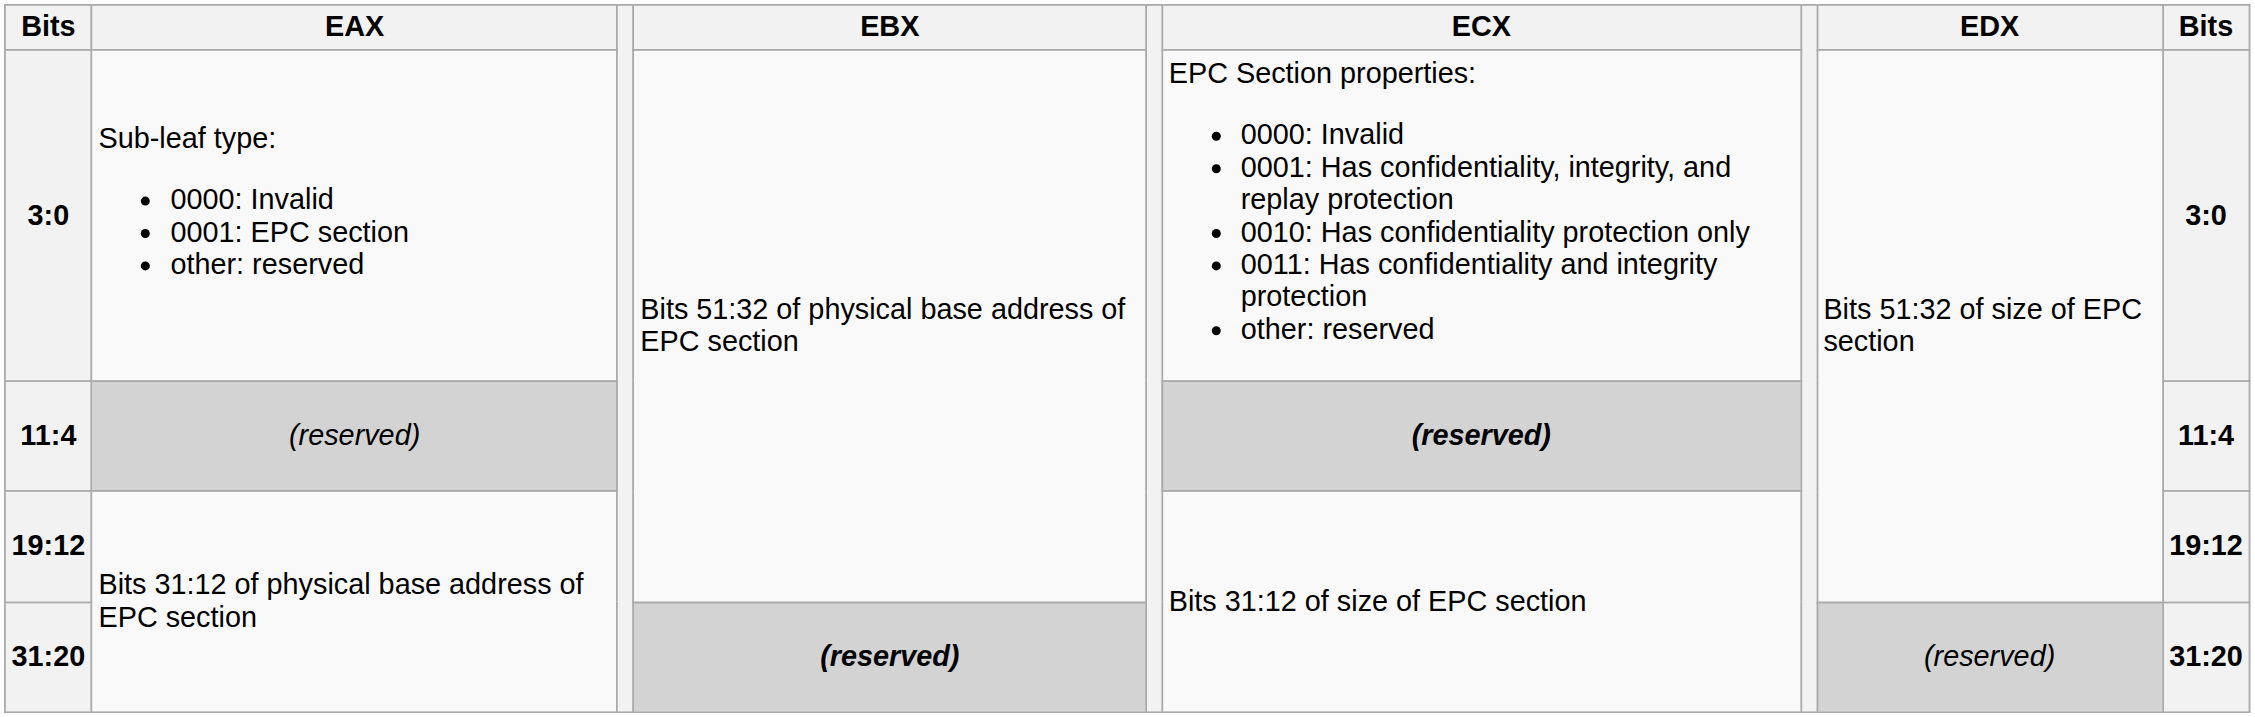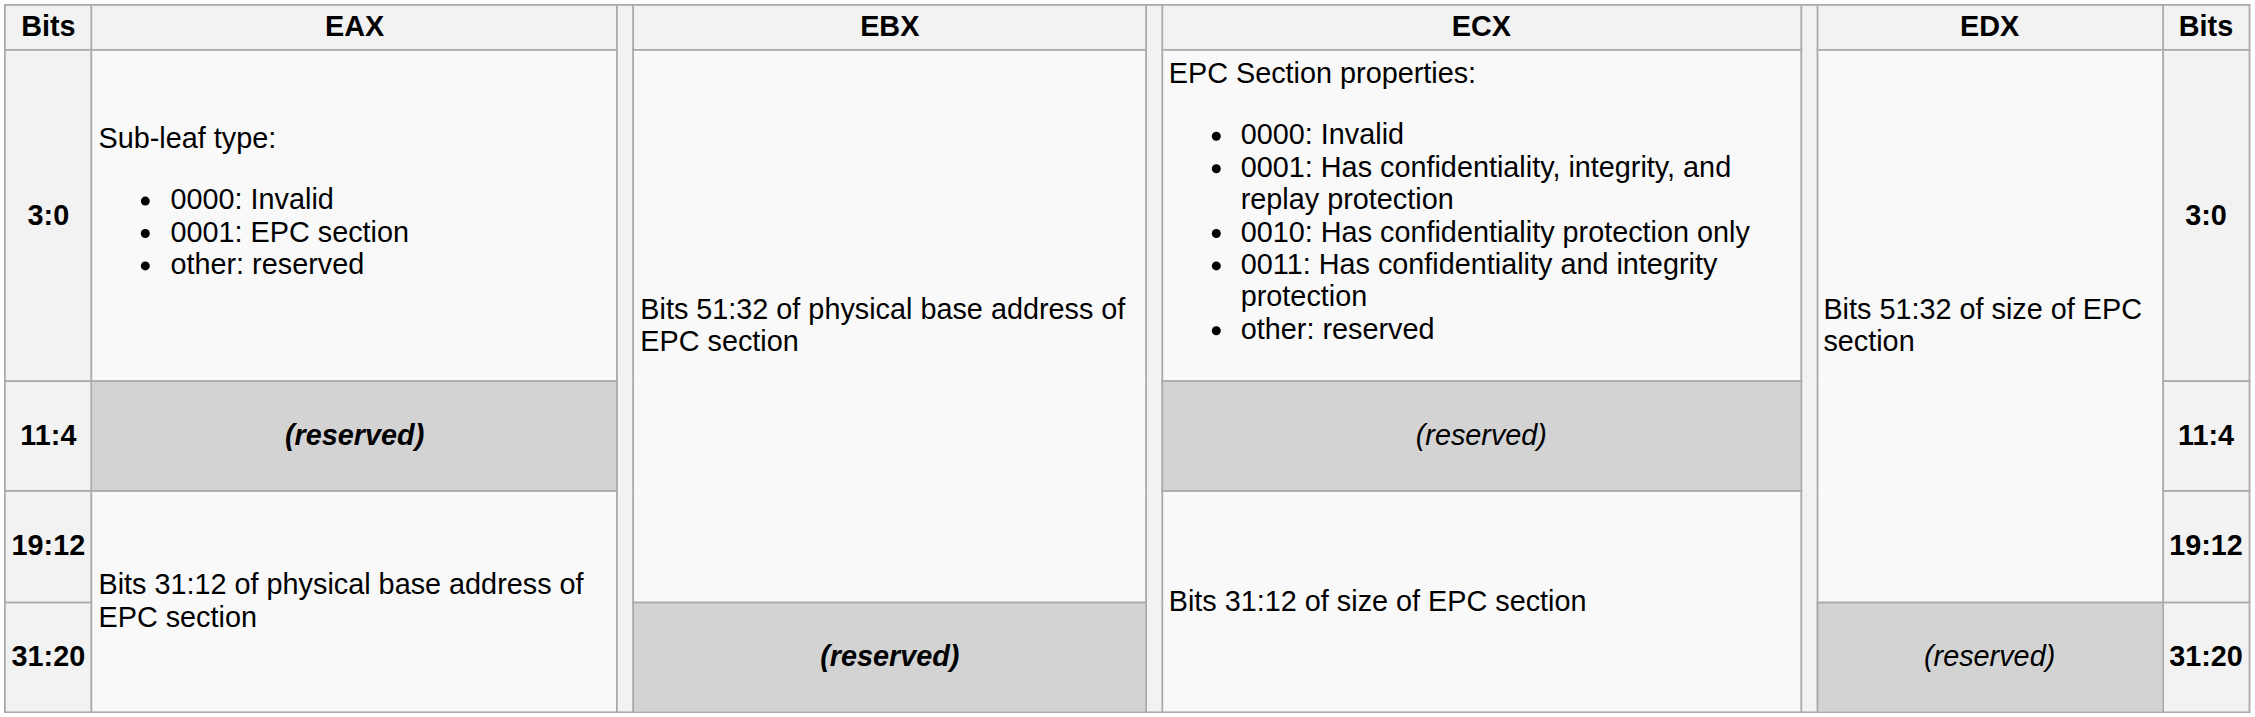(355, 435) normal -> (355, 435) bold
(1481, 435) bold -> (1481, 435) normal
